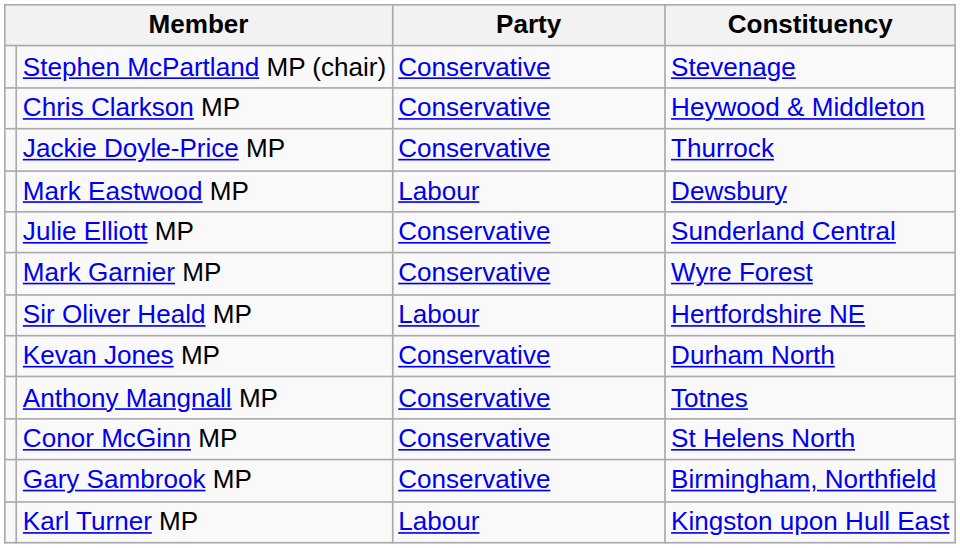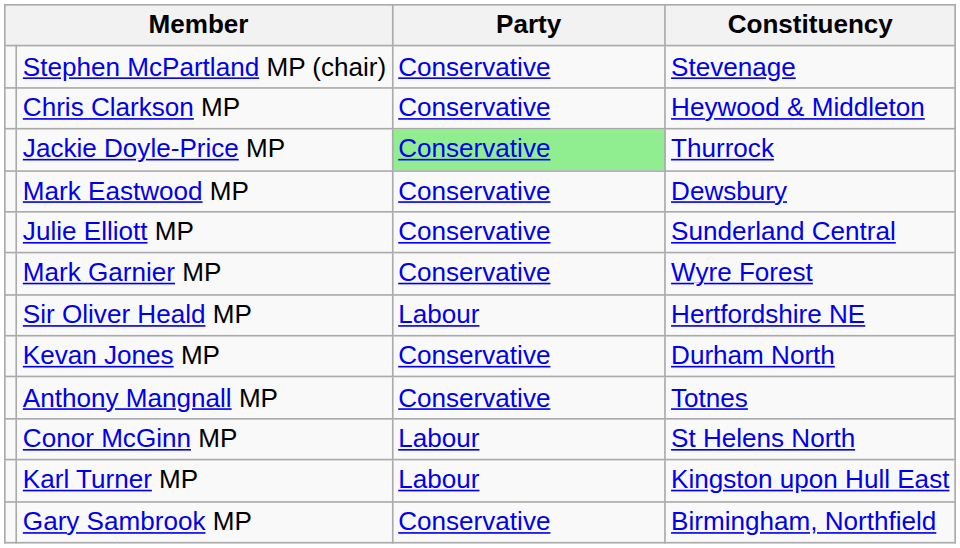(474, 149) no background -> (474, 149) lightgreen background
(439, 190) Labour -> (474, 190) Conservative
(474, 438) Conservative -> (439, 438) Labour
rows swapped: (137, 480) <-> (111, 521)
